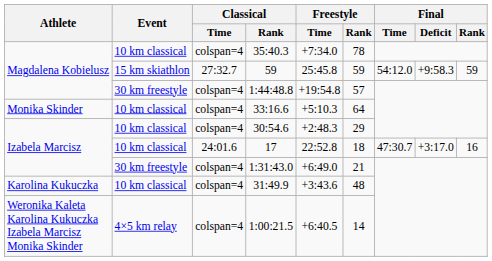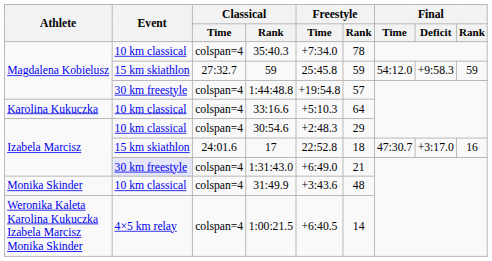(45, 109) Monika Skinder -> (53, 109) Karolina Kukuczka
(151, 148) 10 km classical -> (152, 148) 15 km skiathlon
(151, 167) no background -> (151, 167) lavender background
(53, 186) Karolina Kukuczka -> (45, 186) Monika Skinder
